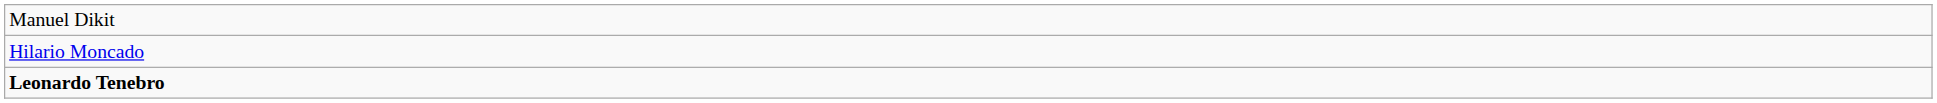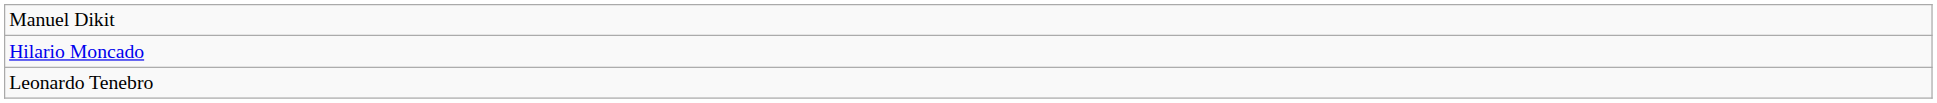(87, 82) bold -> (81, 82) normal
